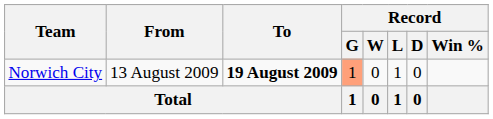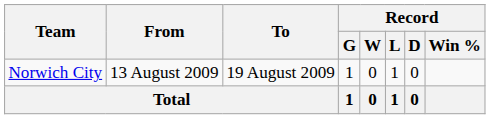(282, 72) bold -> (281, 72) normal
(352, 72) lightsalmon background -> (349, 72) no background
